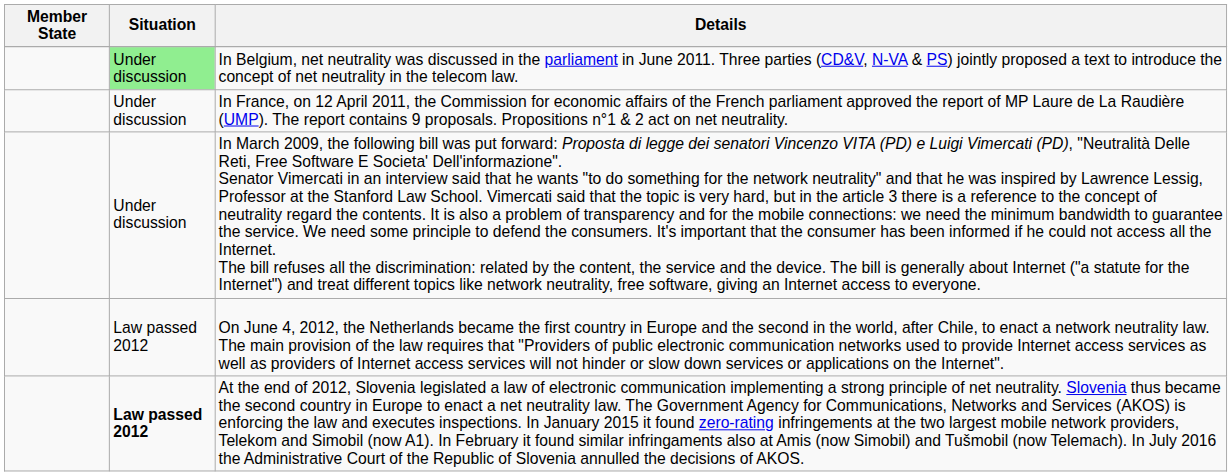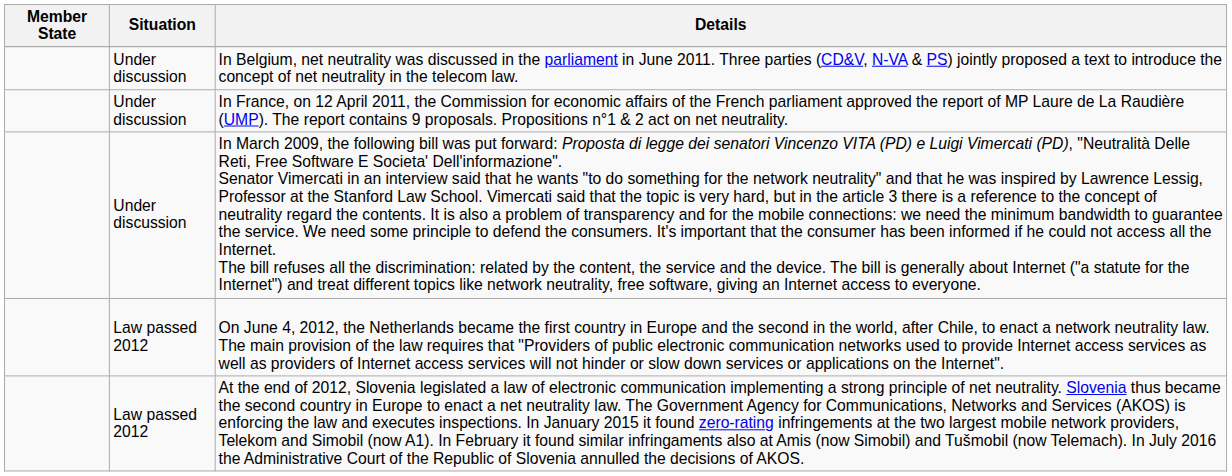(150, 68) lightgreen background -> (150, 68) no background
(158, 423) bold -> (155, 423) normal
